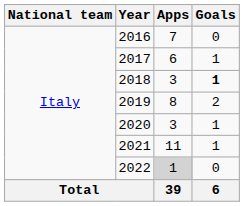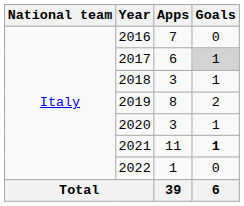(216, 59) no background -> (216, 59) lightgrey background
(216, 81) bold -> (216, 81) normal
(216, 146) normal -> (216, 146) bold
(173, 168) lightgrey background -> (173, 168) no background
